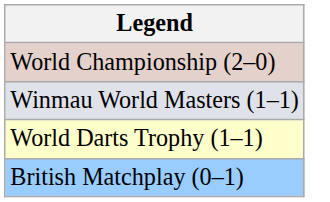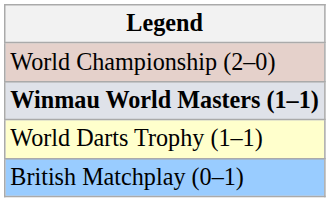(155, 100) normal -> (165, 100) bold
